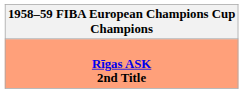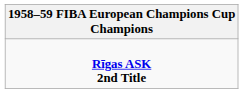(122, 70) lightsalmon background -> (122, 70) no background
